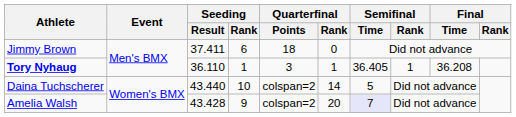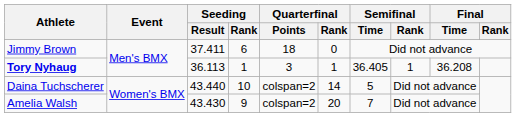(208, 67) 36.110 -> (208, 67) 36.113
(208, 104) 43.428 -> (208, 104) 43.430
(370, 104) lavender background -> (370, 104) no background
